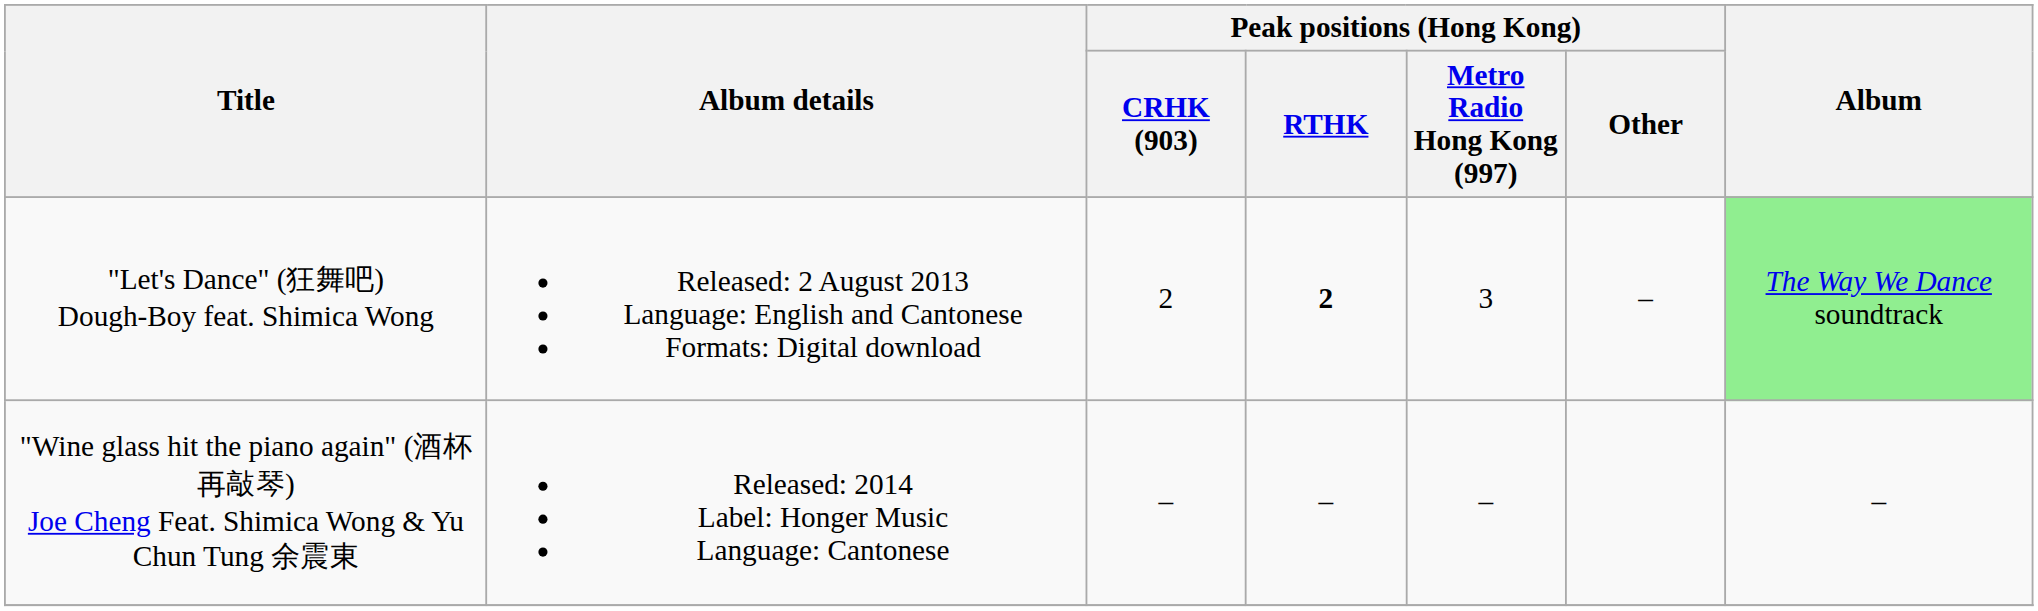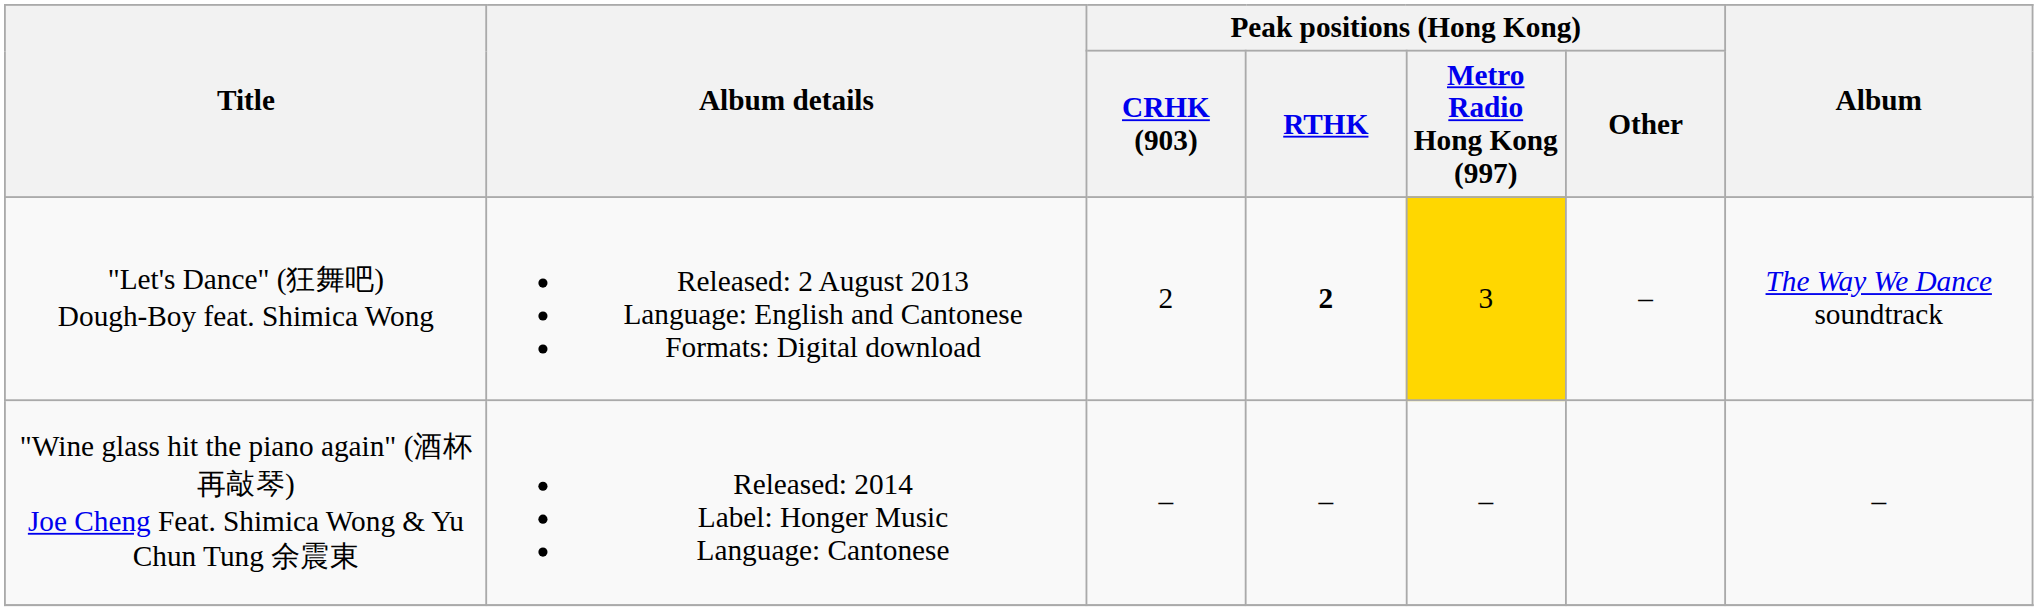(1486, 298) no background -> (1486, 298) gold background
(1879, 298) lightgreen background -> (1879, 298) no background
